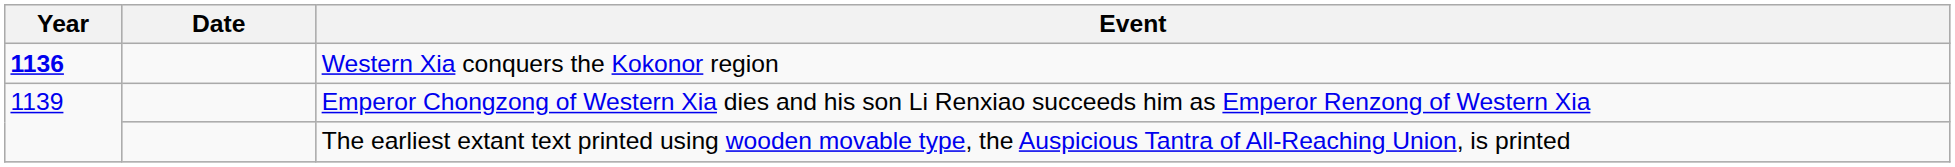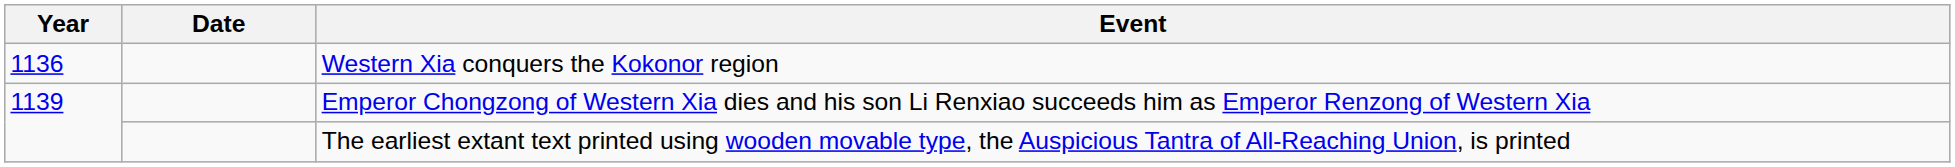(37, 63) bold -> (37, 63) normal
